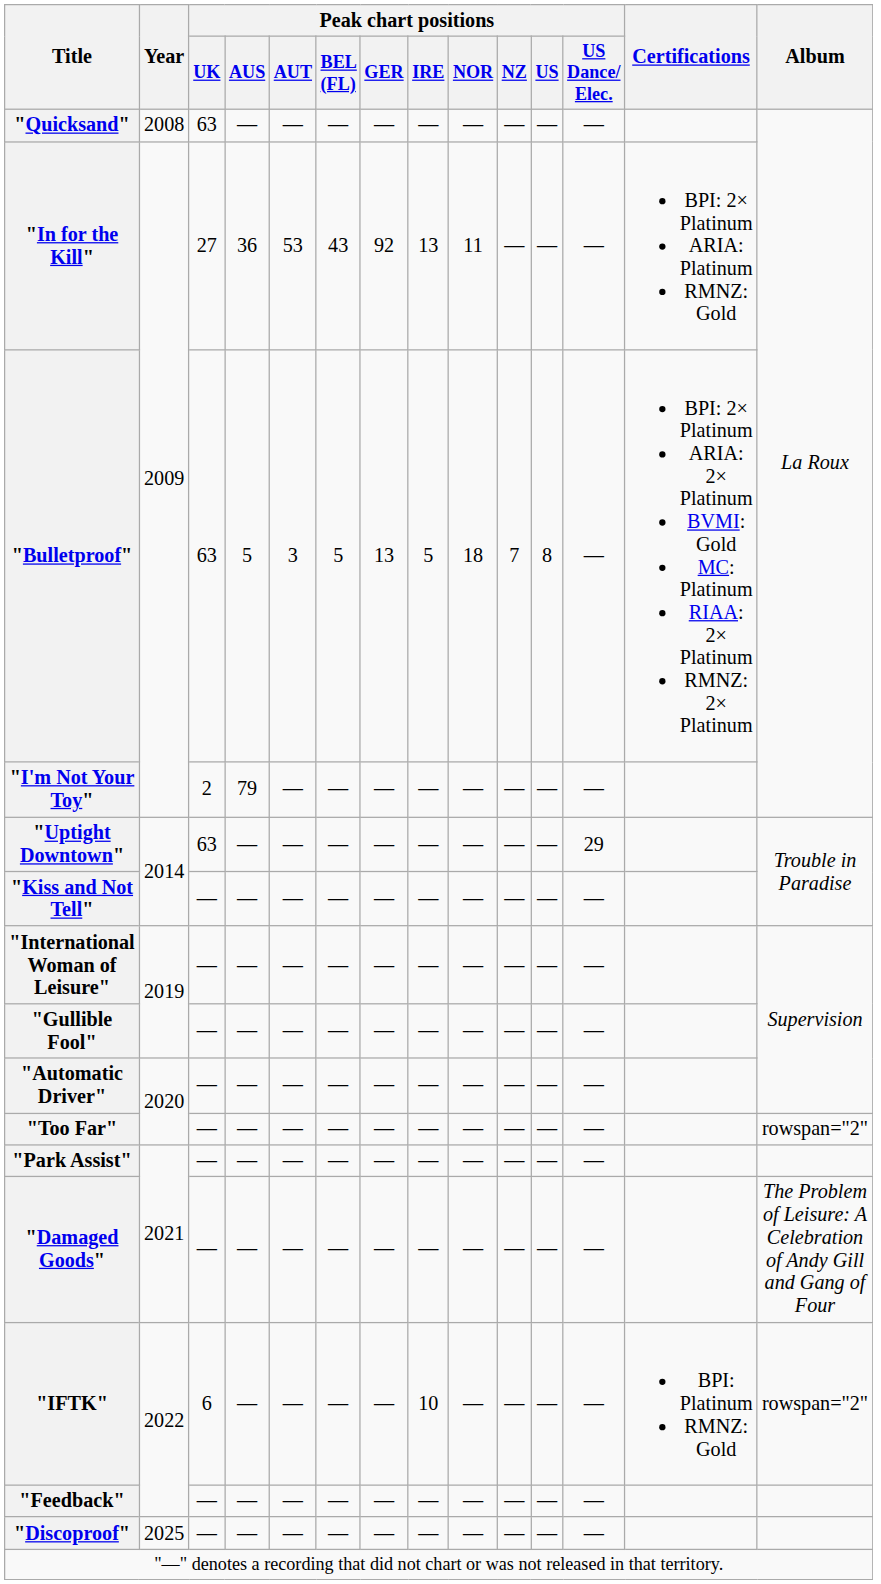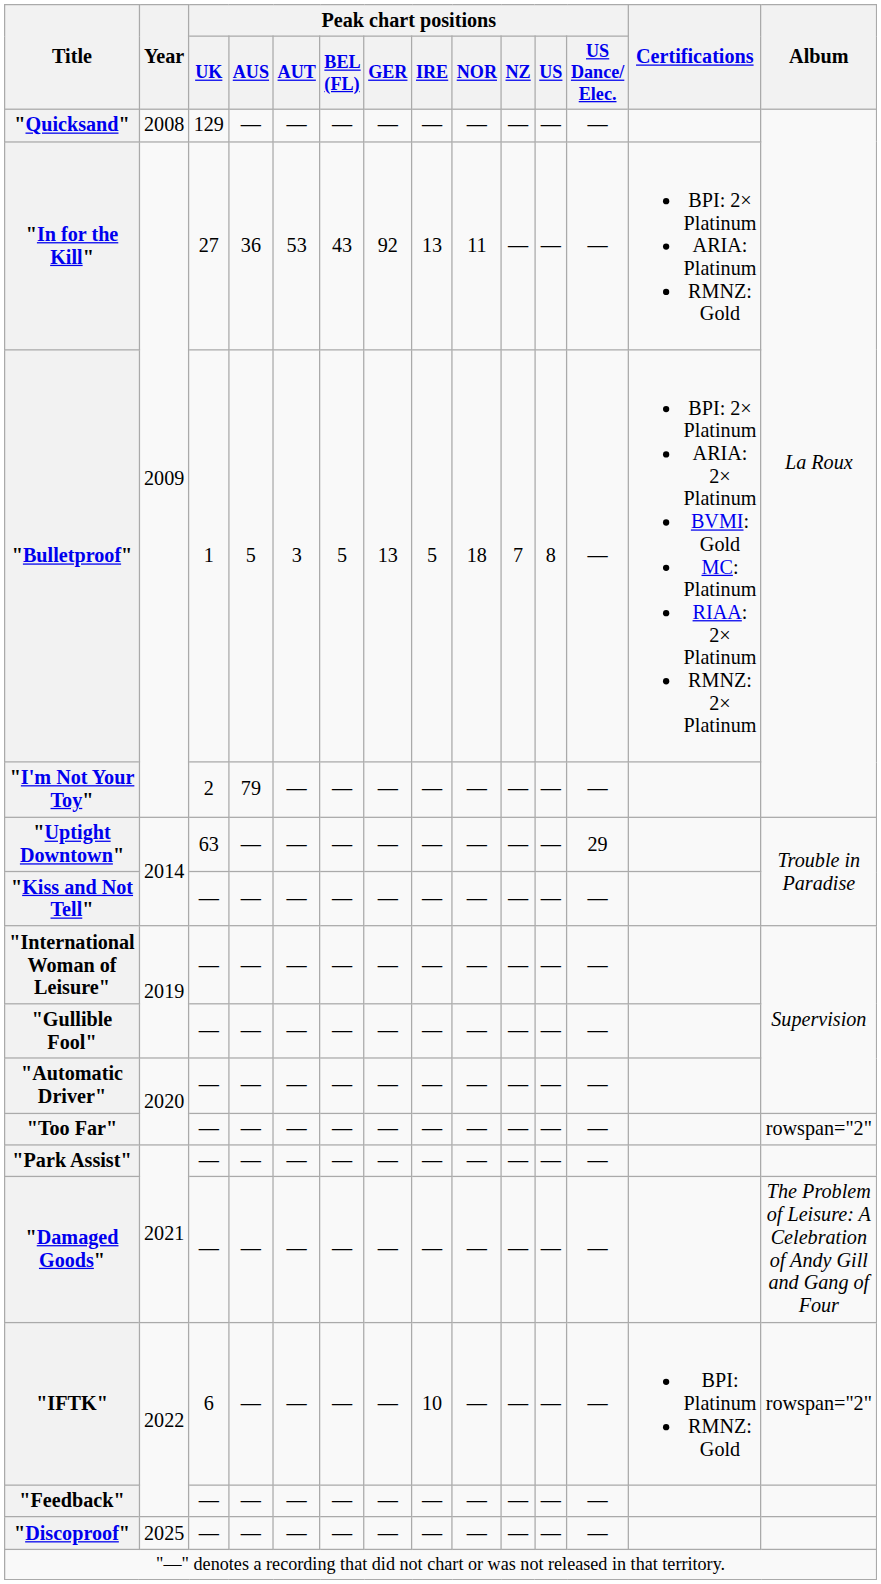(207, 125) 63 -> (209, 125) 129
(207, 555) 63 -> (209, 555) 1
